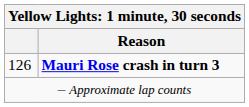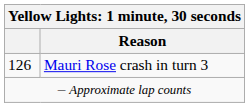(131, 65) bold -> (126, 65) normal
